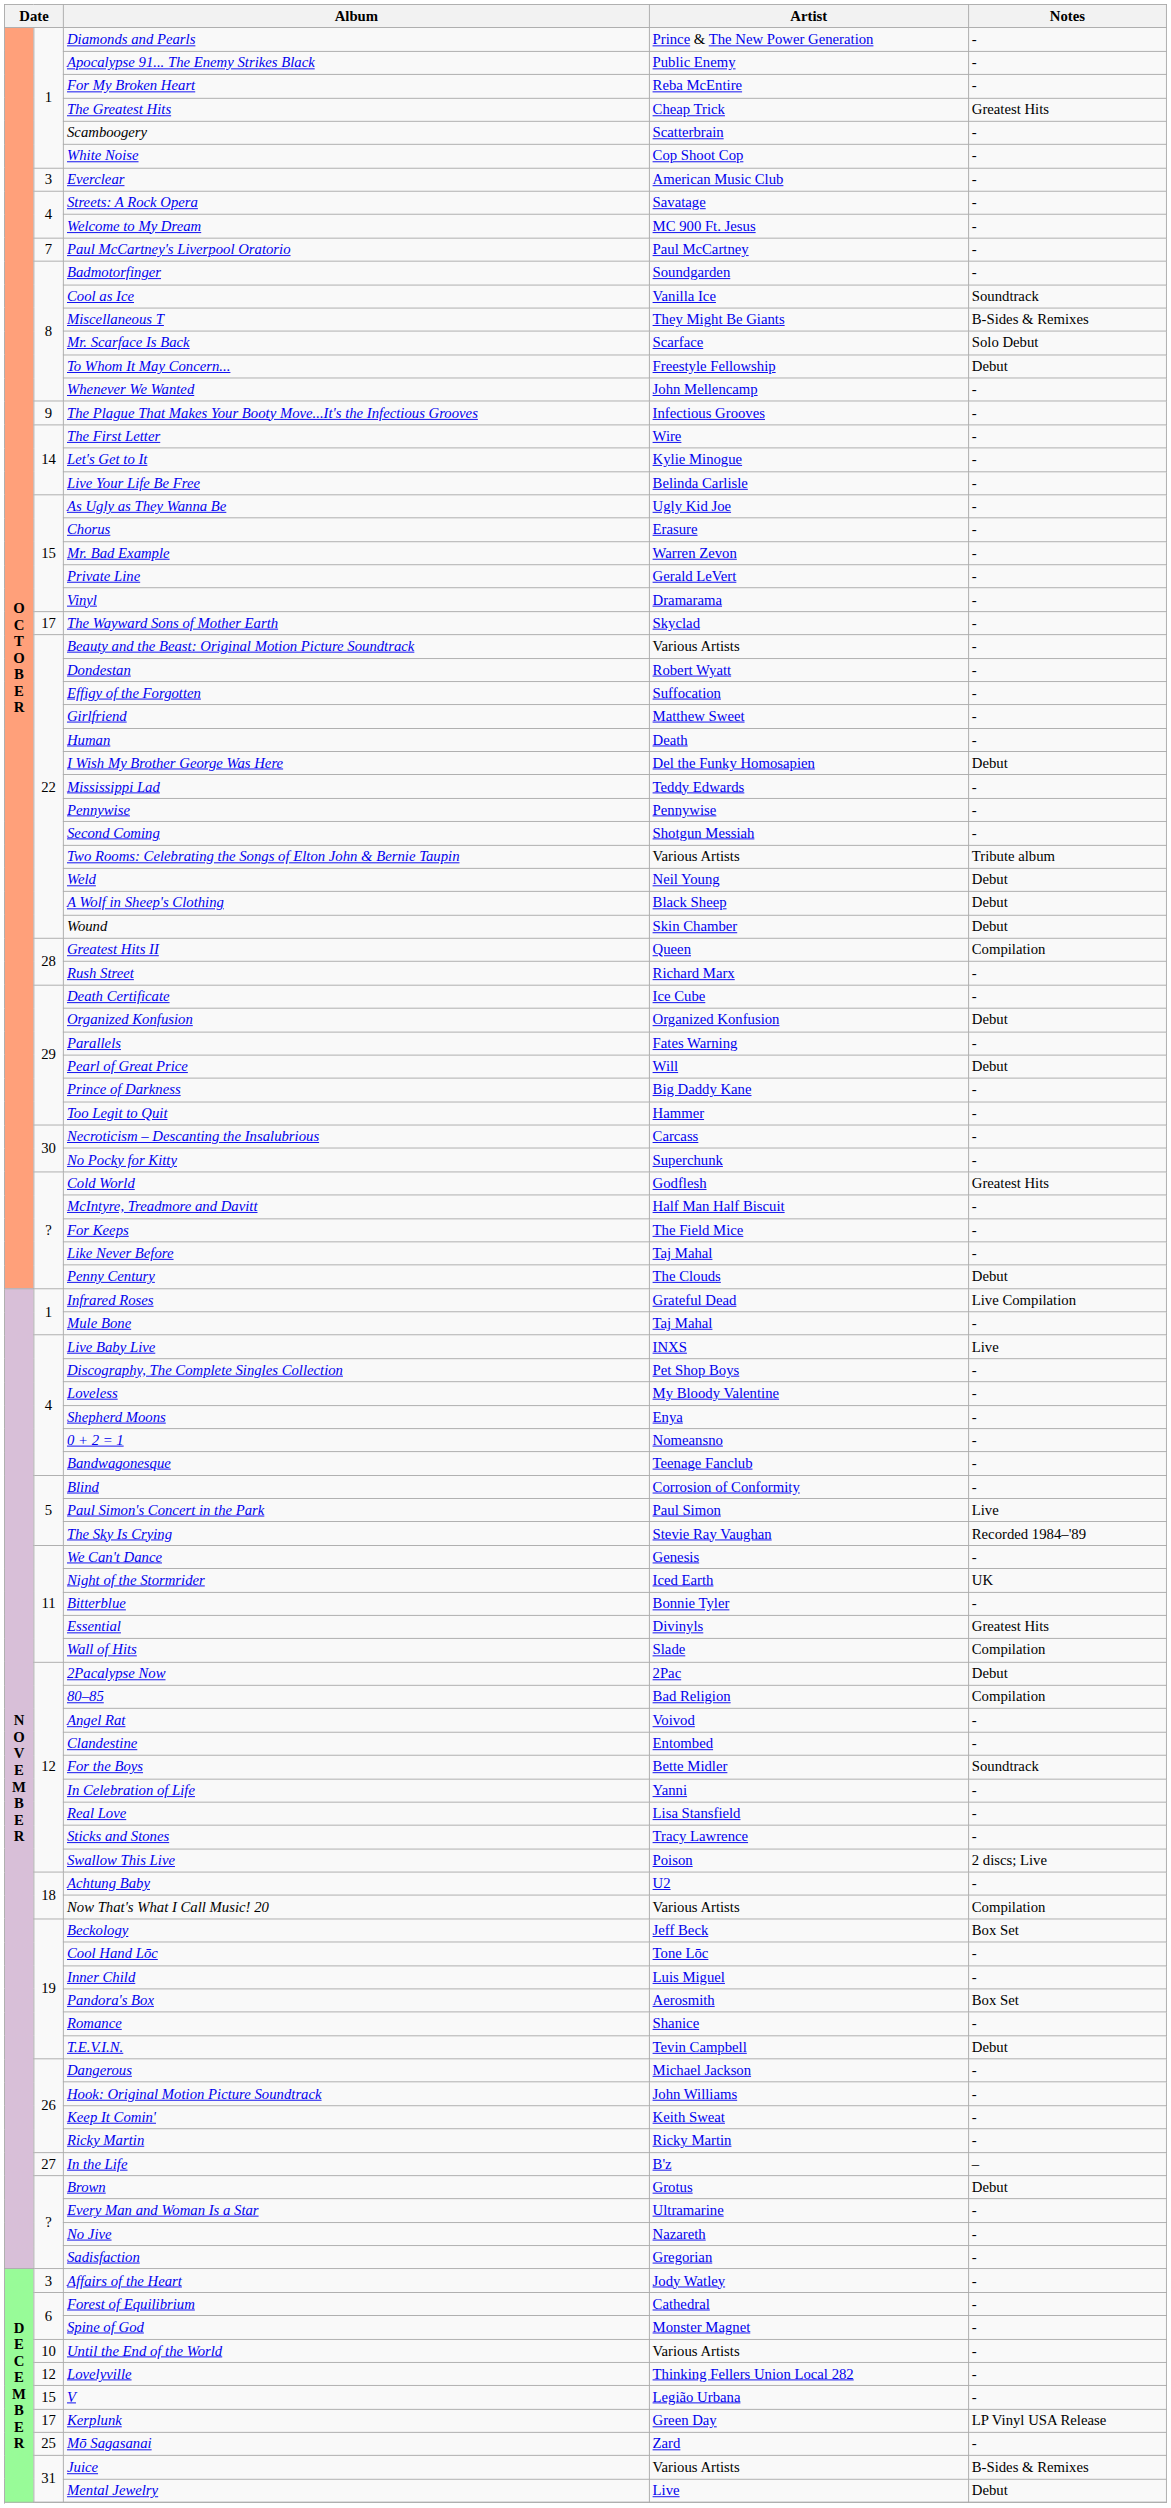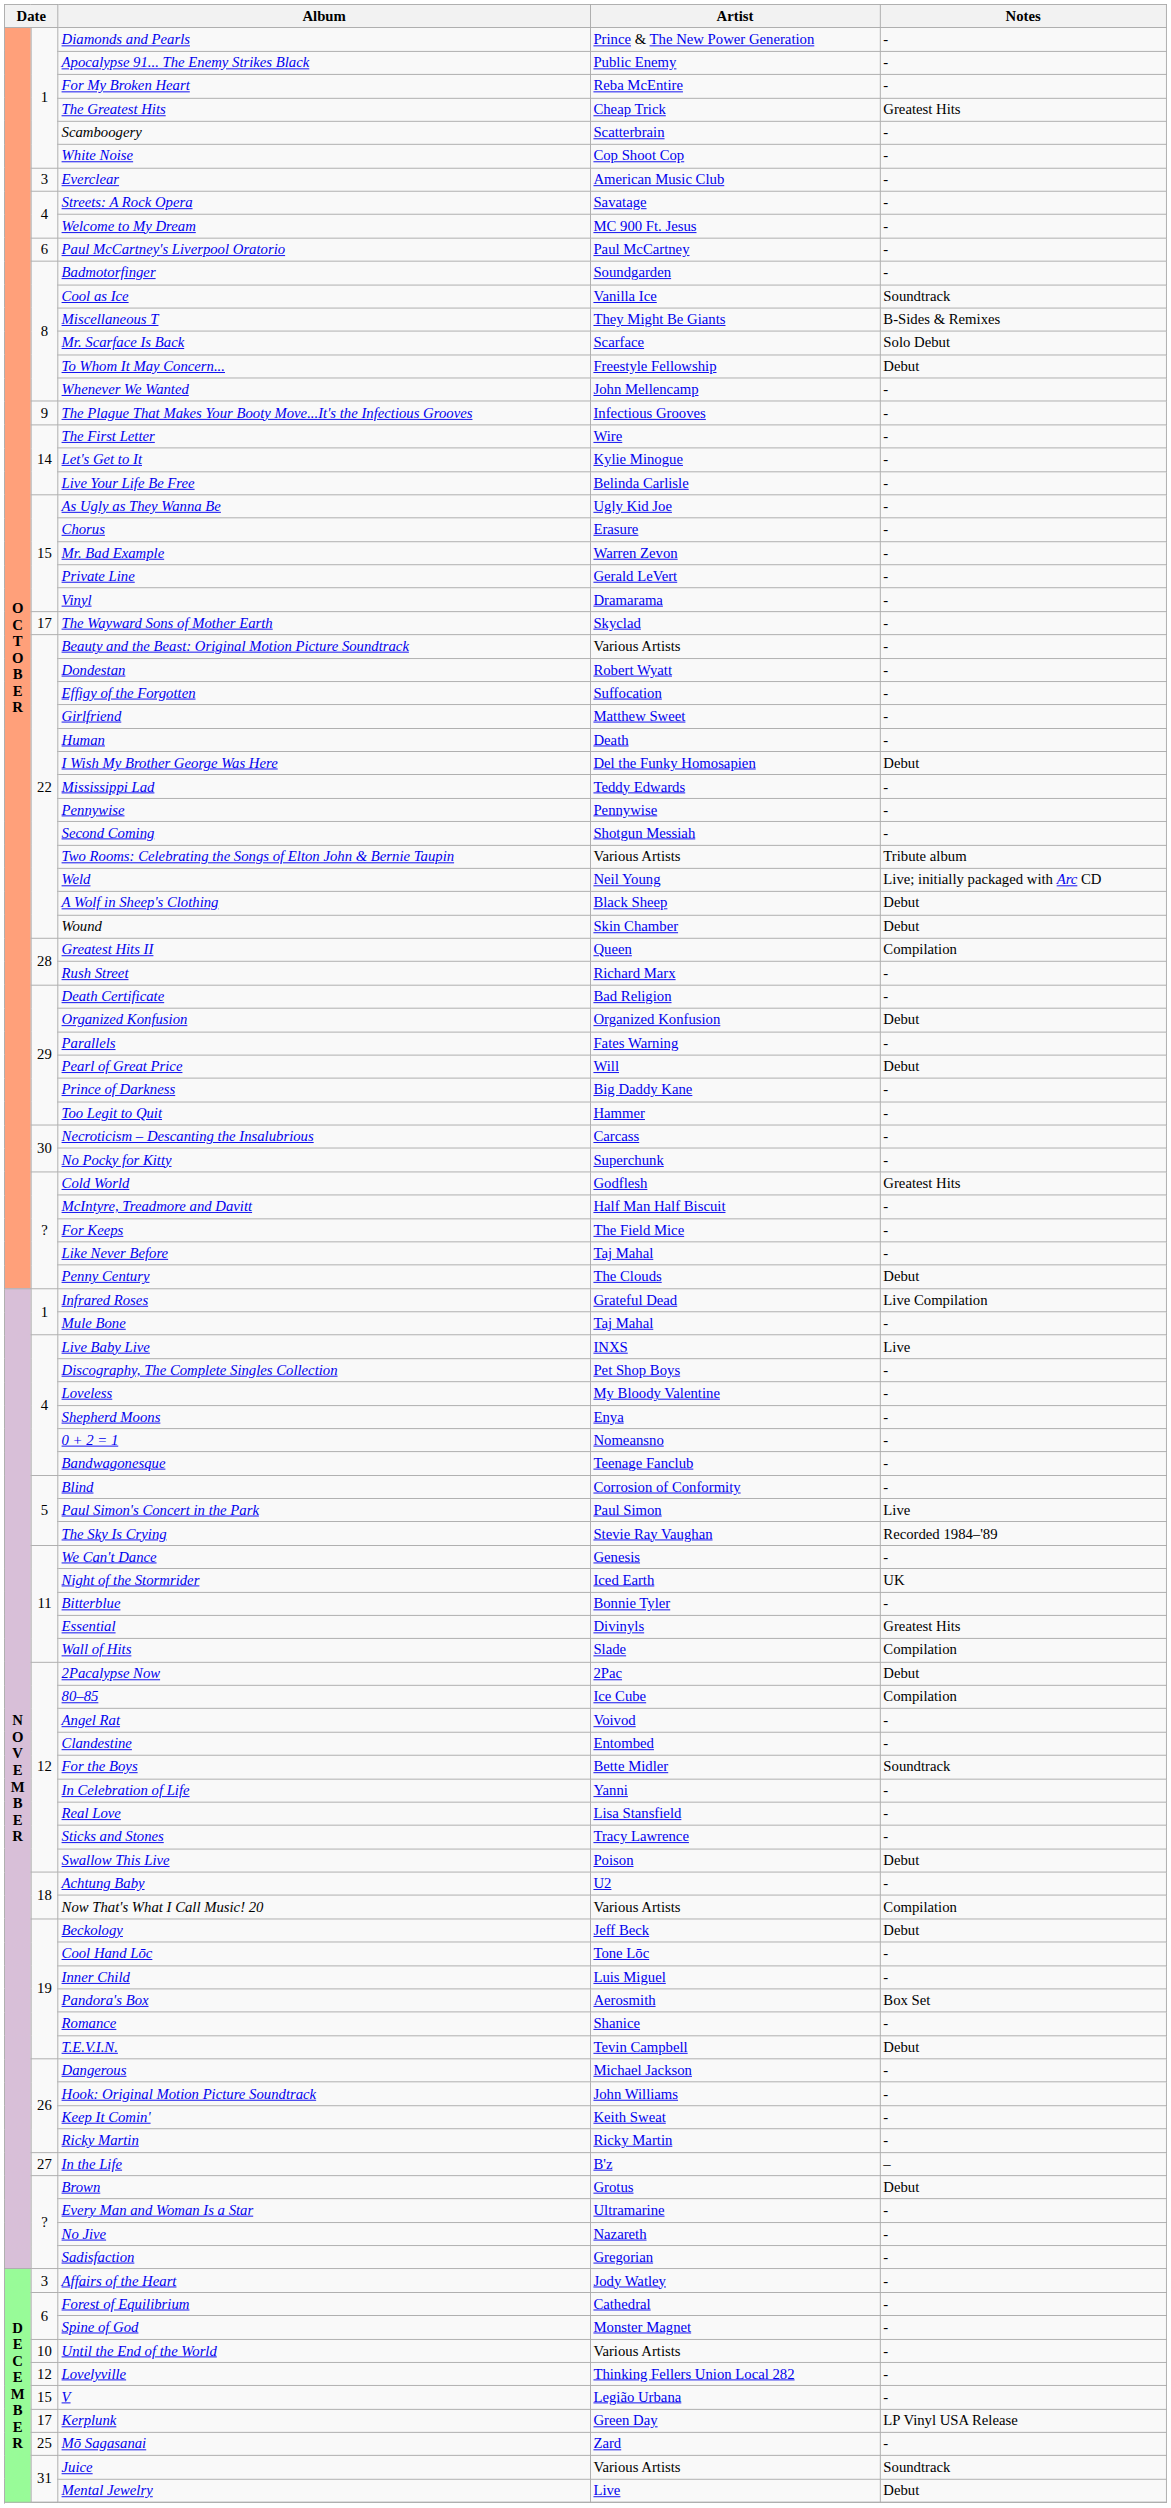(49, 249) 7 -> (44, 249) 6
(990, 879) Debut -> (992, 879) Live; initially packaged with Arc CD
(679, 996) Ice Cube -> (632, 996) Bad Religion
(692, 1697) Bad Religion -> (620, 1697) Ice Cube
(1009, 1860) 2 discs; Live -> (901, 1860) Debut
(995, 1930) Box Set -> (901, 1930) Debut
(1030, 2467) B-Sides & Remixes -> (917, 2467) Soundtrack
